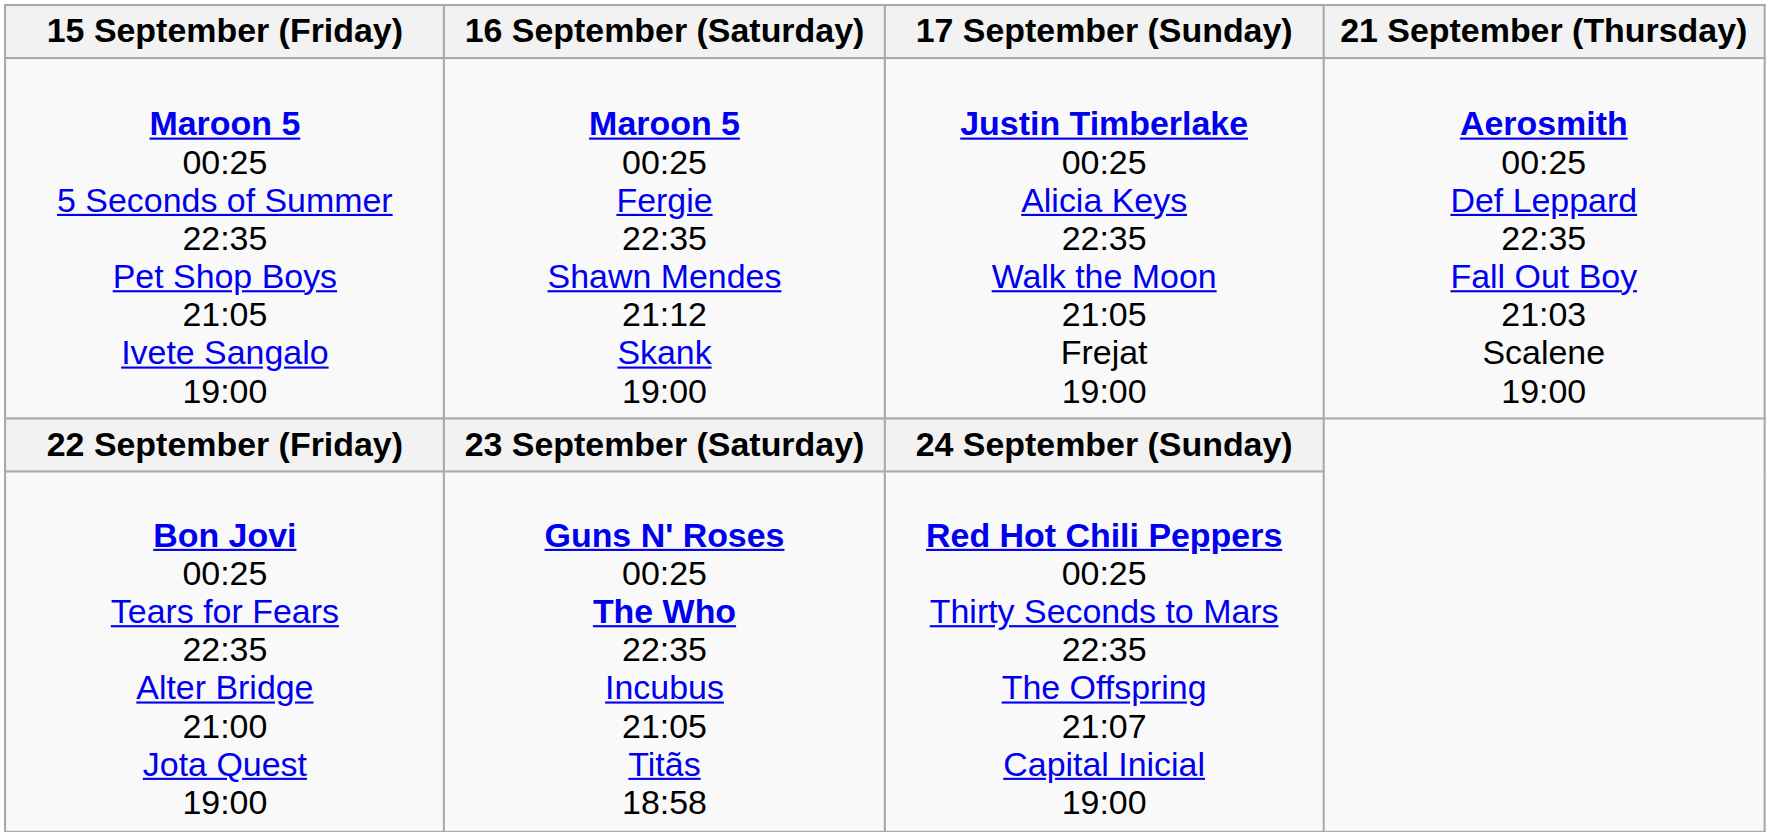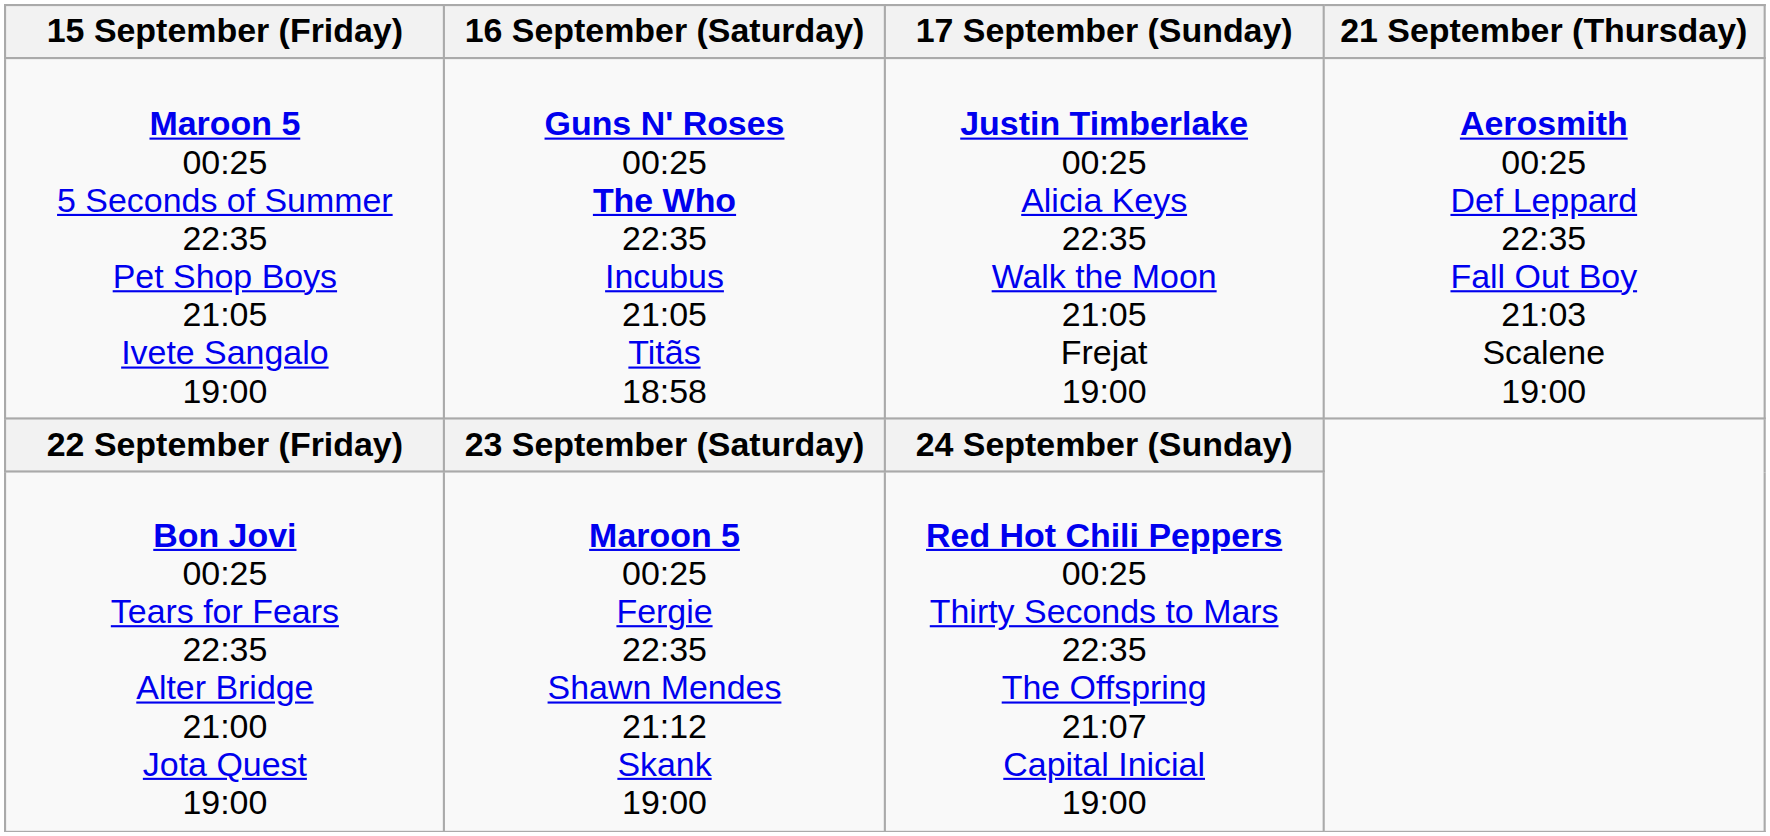(664, 256) Maroon 5 00:25 Fergie 22:35 Shawn Mendes 21:12 Skank 19:00 -> (664, 256) Guns N' Roses 00:25 The Who 22:35 Incubus 21:05 Titãs 18:58
(664, 669) Guns N' Roses 00:25 The Who 22:35 Incubus 21:05 Titãs 18:58 -> (664, 669) Maroon 5 00:25 Fergie 22:35 Shawn Mendes 21:12 Skank 19:00
